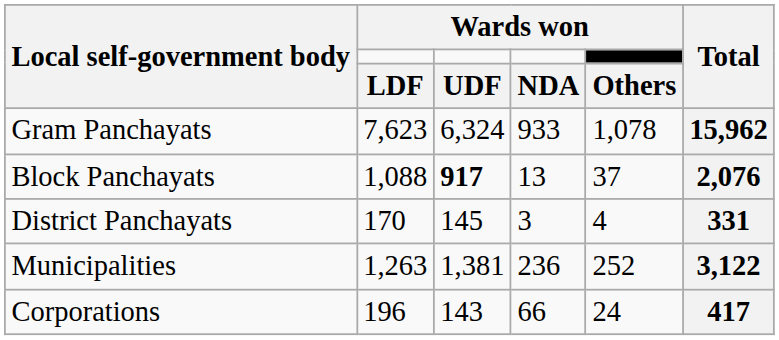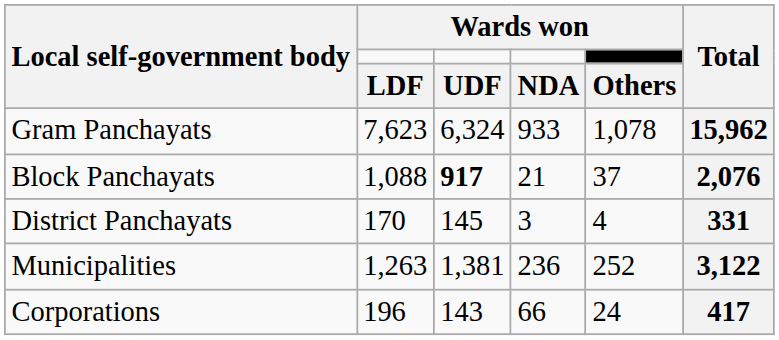(532, 175) 13 -> (532, 175) 21
